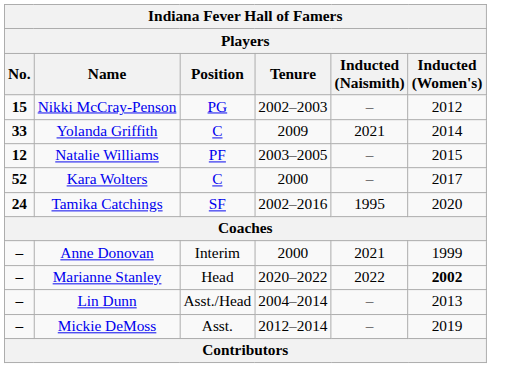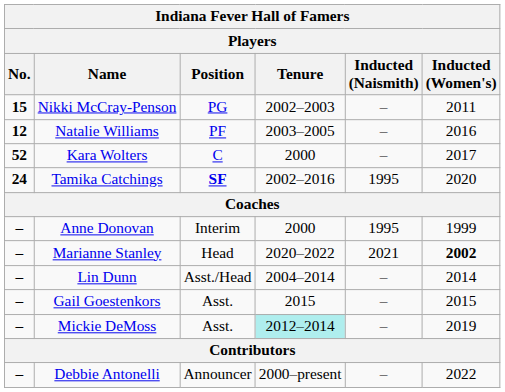(447, 107) 2012 -> (461, 107) 2011
- row: (107, 131)
(447, 155) 2015 -> (461, 131) 2016
(217, 204) normal -> (218, 180) bold
(370, 253) 2021 -> (384, 228) 1995
(370, 277) 2022 -> (384, 253) 2021
(447, 301) 2013 -> (461, 277) 2014
+ row: (107, 301)
(293, 326) no background -> (300, 326) paleturquoise background
+ row: (107, 374)
